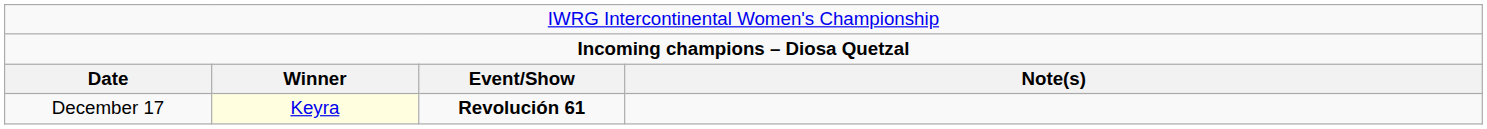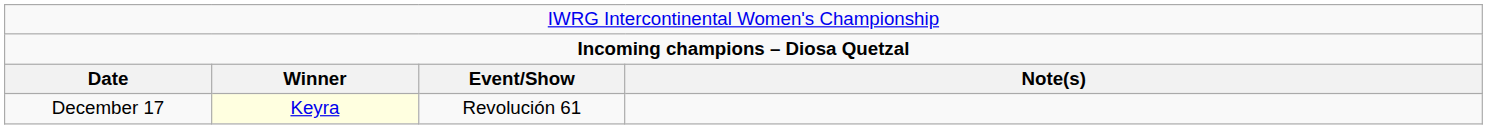(522, 108) bold -> (522, 108) normal
